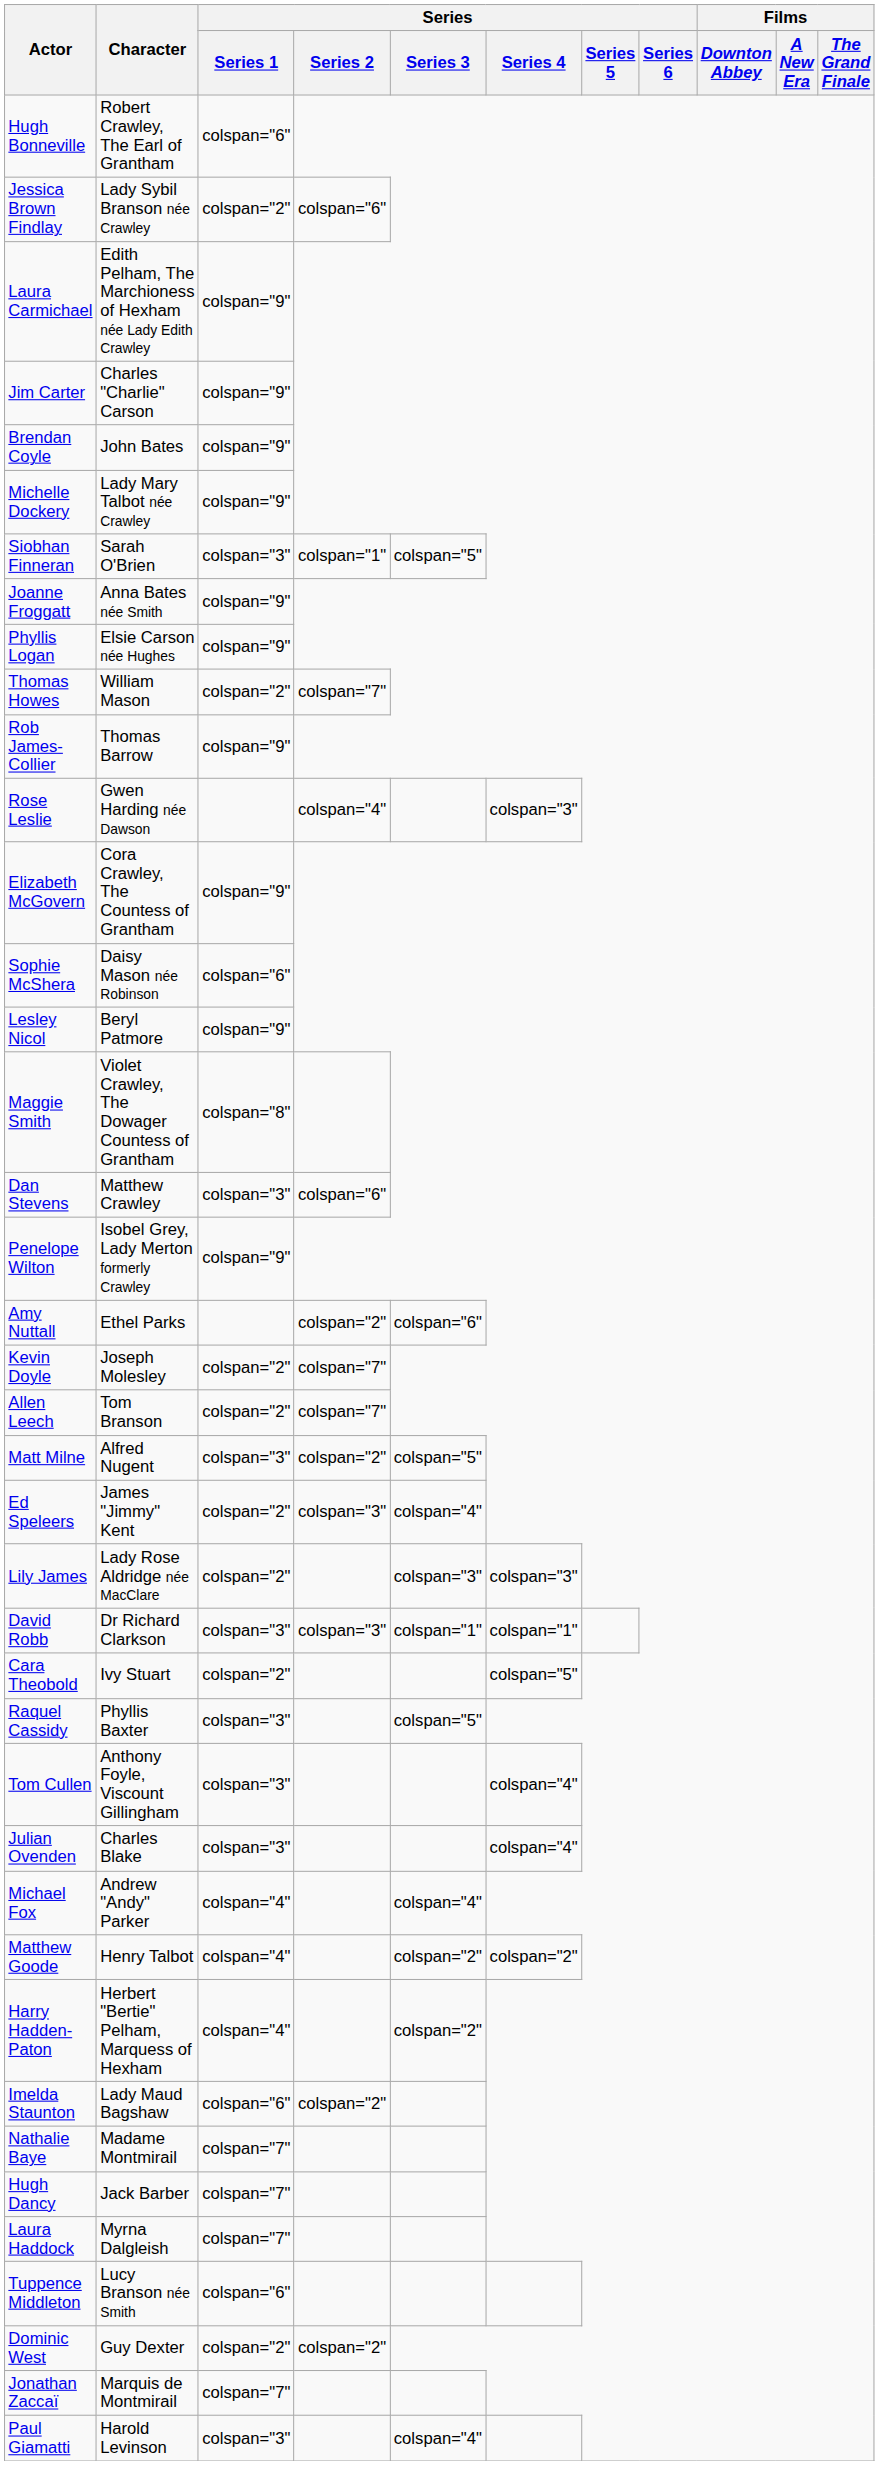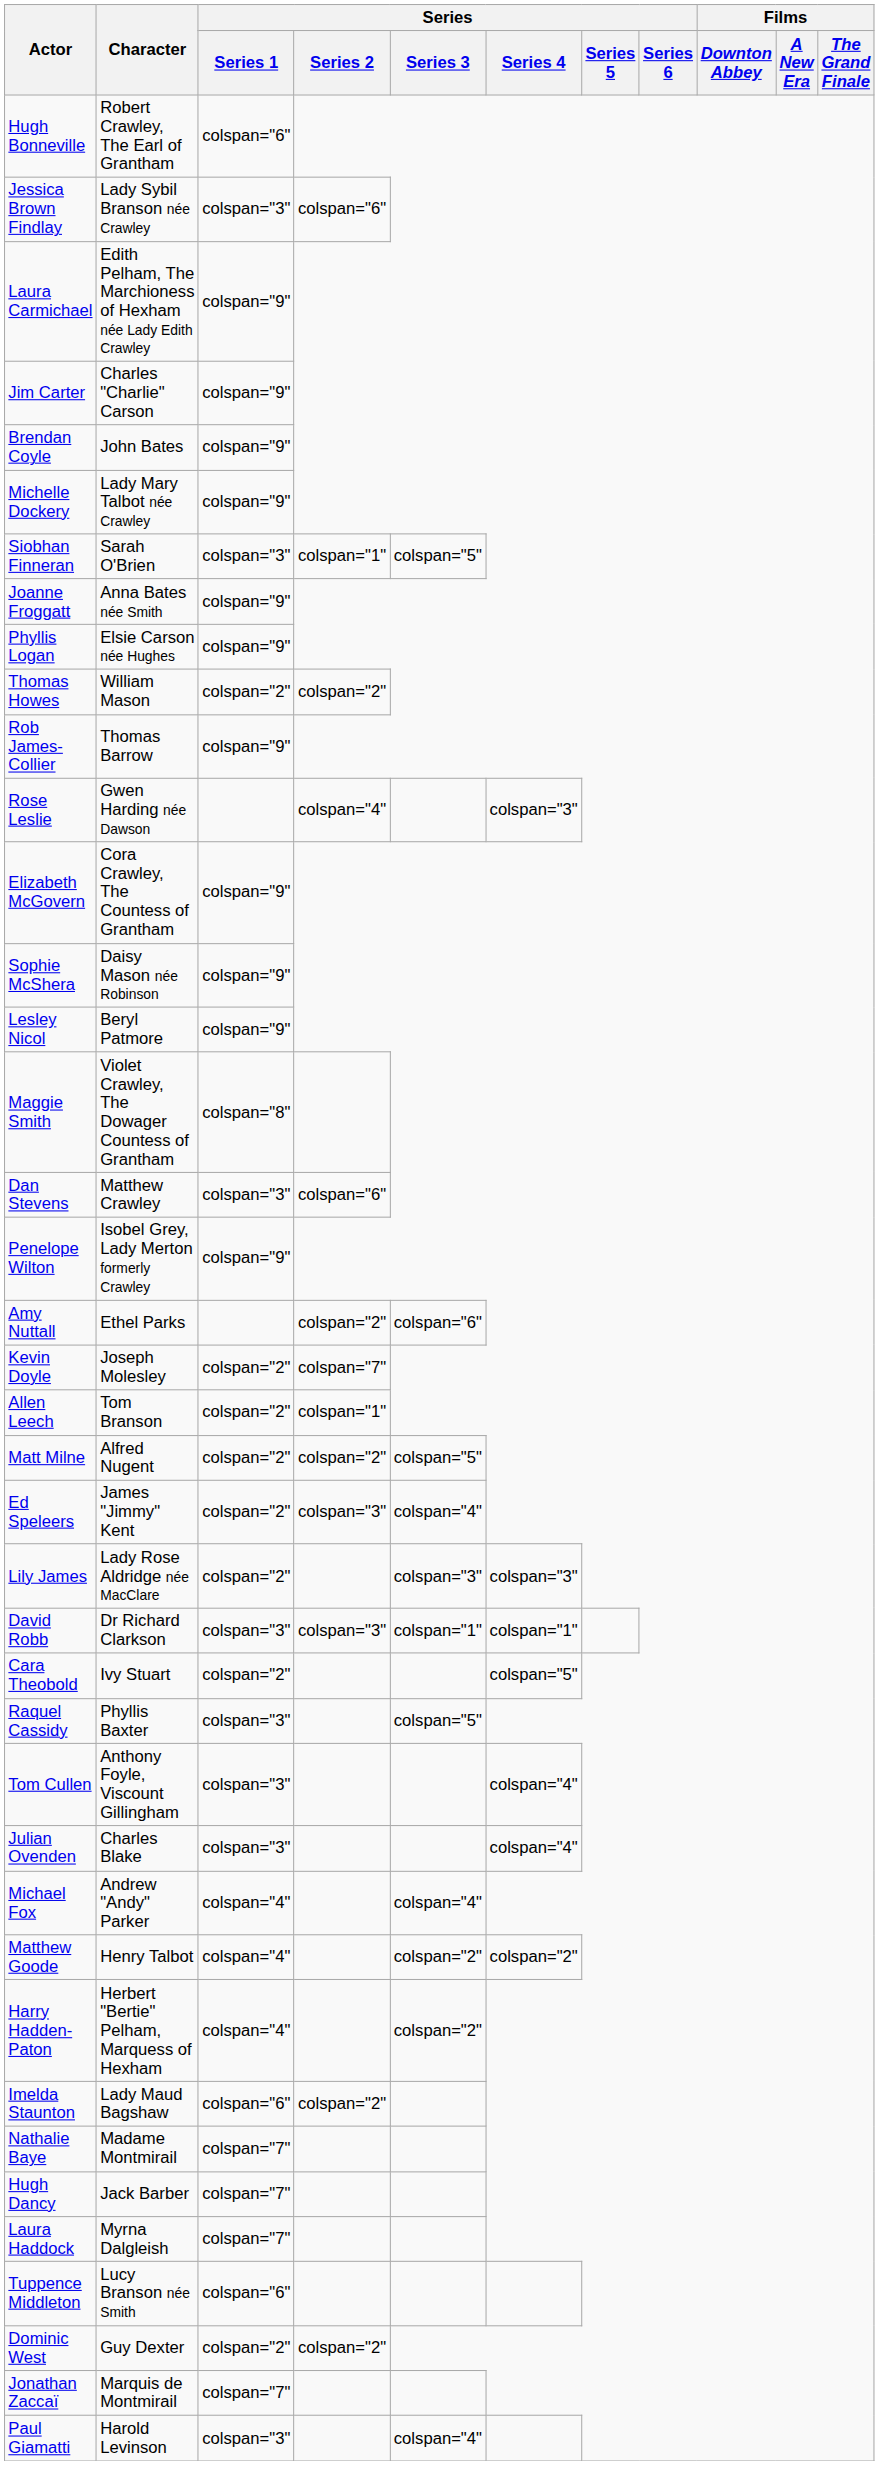(246, 209) colspan="2" -> (246, 209) colspan="3"
(342, 691) colspan="7" -> (342, 691) colspan="2"
(246, 975) colspan="6" -> (246, 975) colspan="9"
(342, 1412) colspan="7" -> (342, 1412) colspan="1"
(246, 1457) colspan="3" -> (246, 1457) colspan="2"
